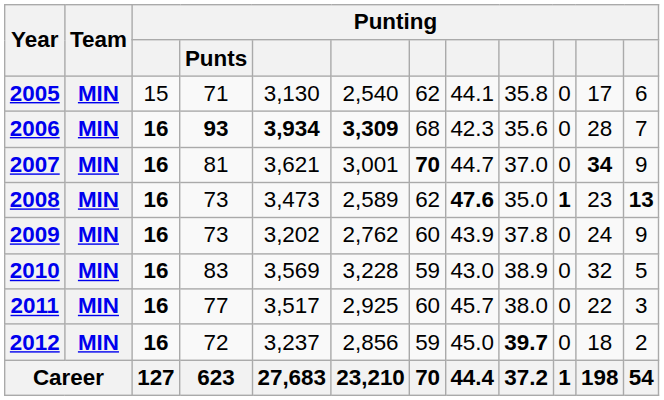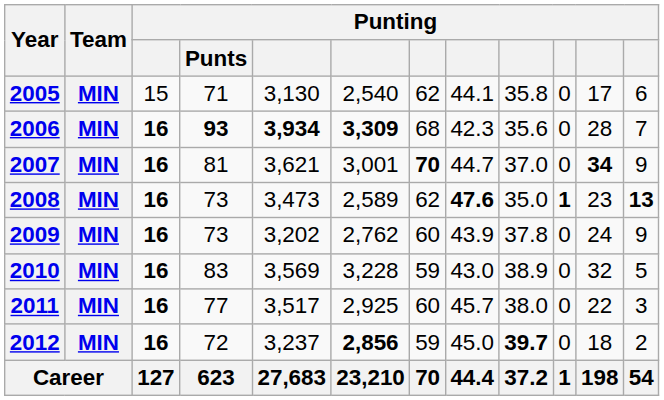(371, 341) normal -> (371, 341) bold
